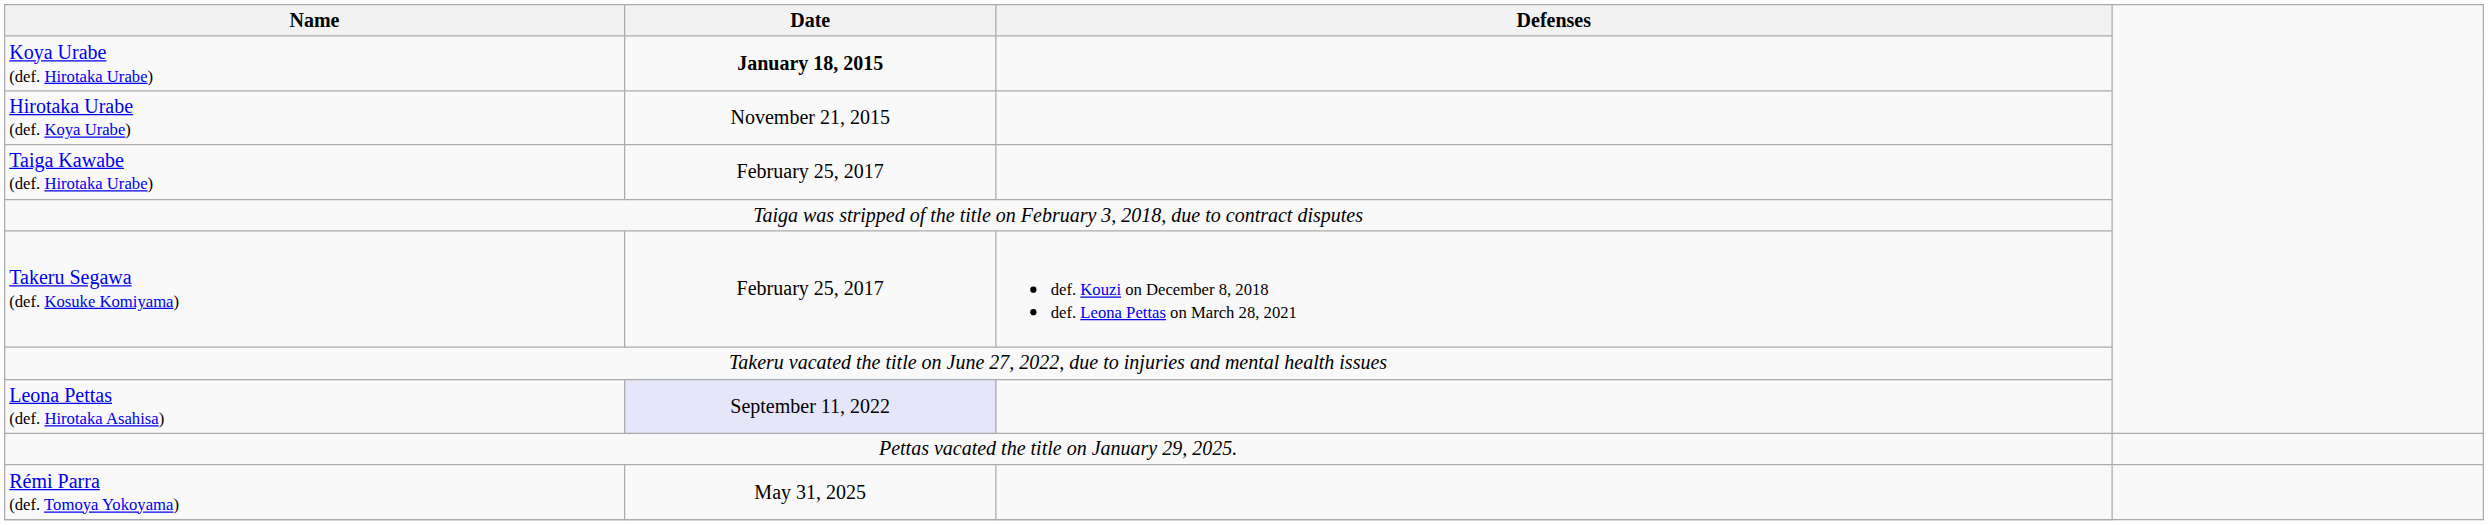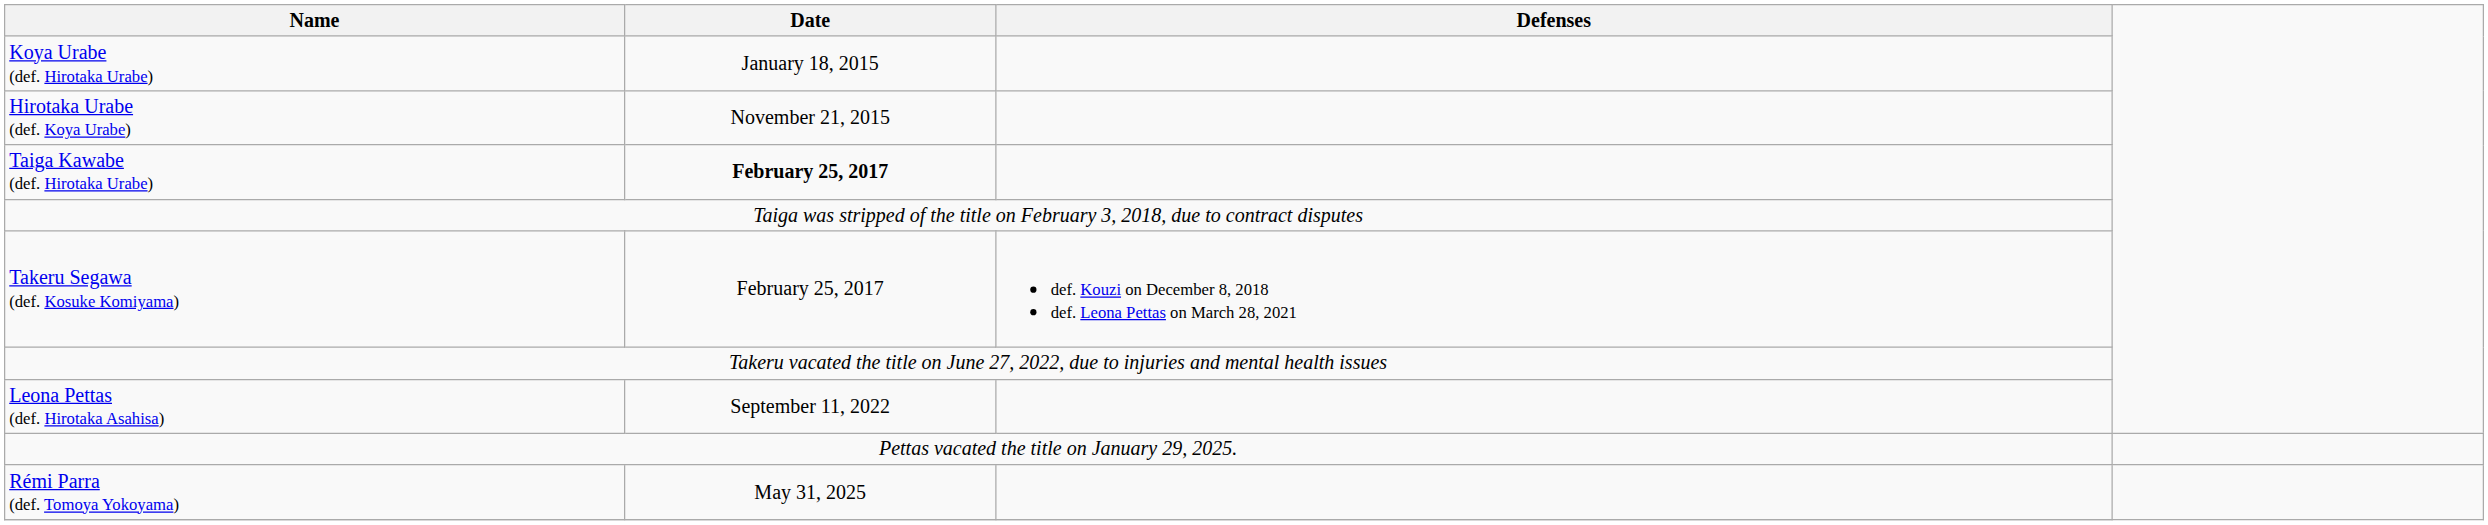(810, 63) bold -> (810, 63) normal
(810, 171) normal -> (810, 171) bold
(810, 406) lavender background -> (810, 406) no background
